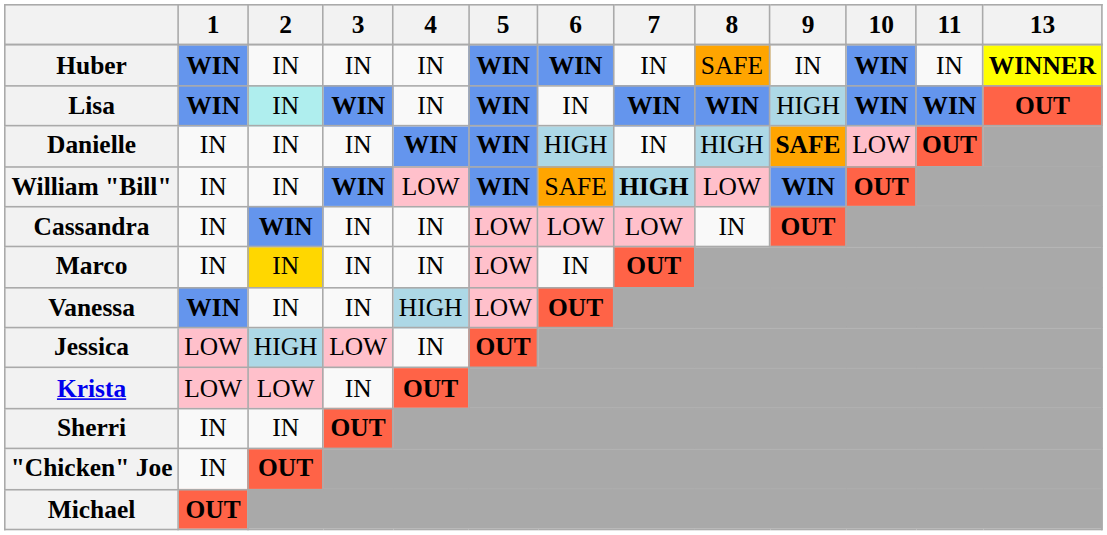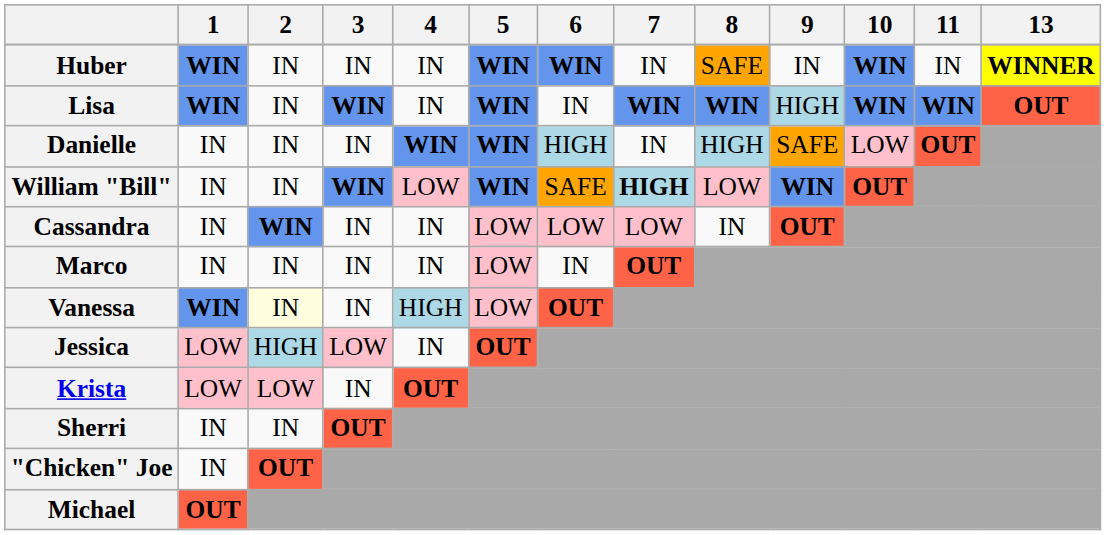(286, 105) paleturquoise background -> (286, 105) no background
(808, 145) bold -> (807, 145) normal
(286, 266) gold background -> (286, 266) no background
(286, 307) no background -> (286, 307) lightyellow background
